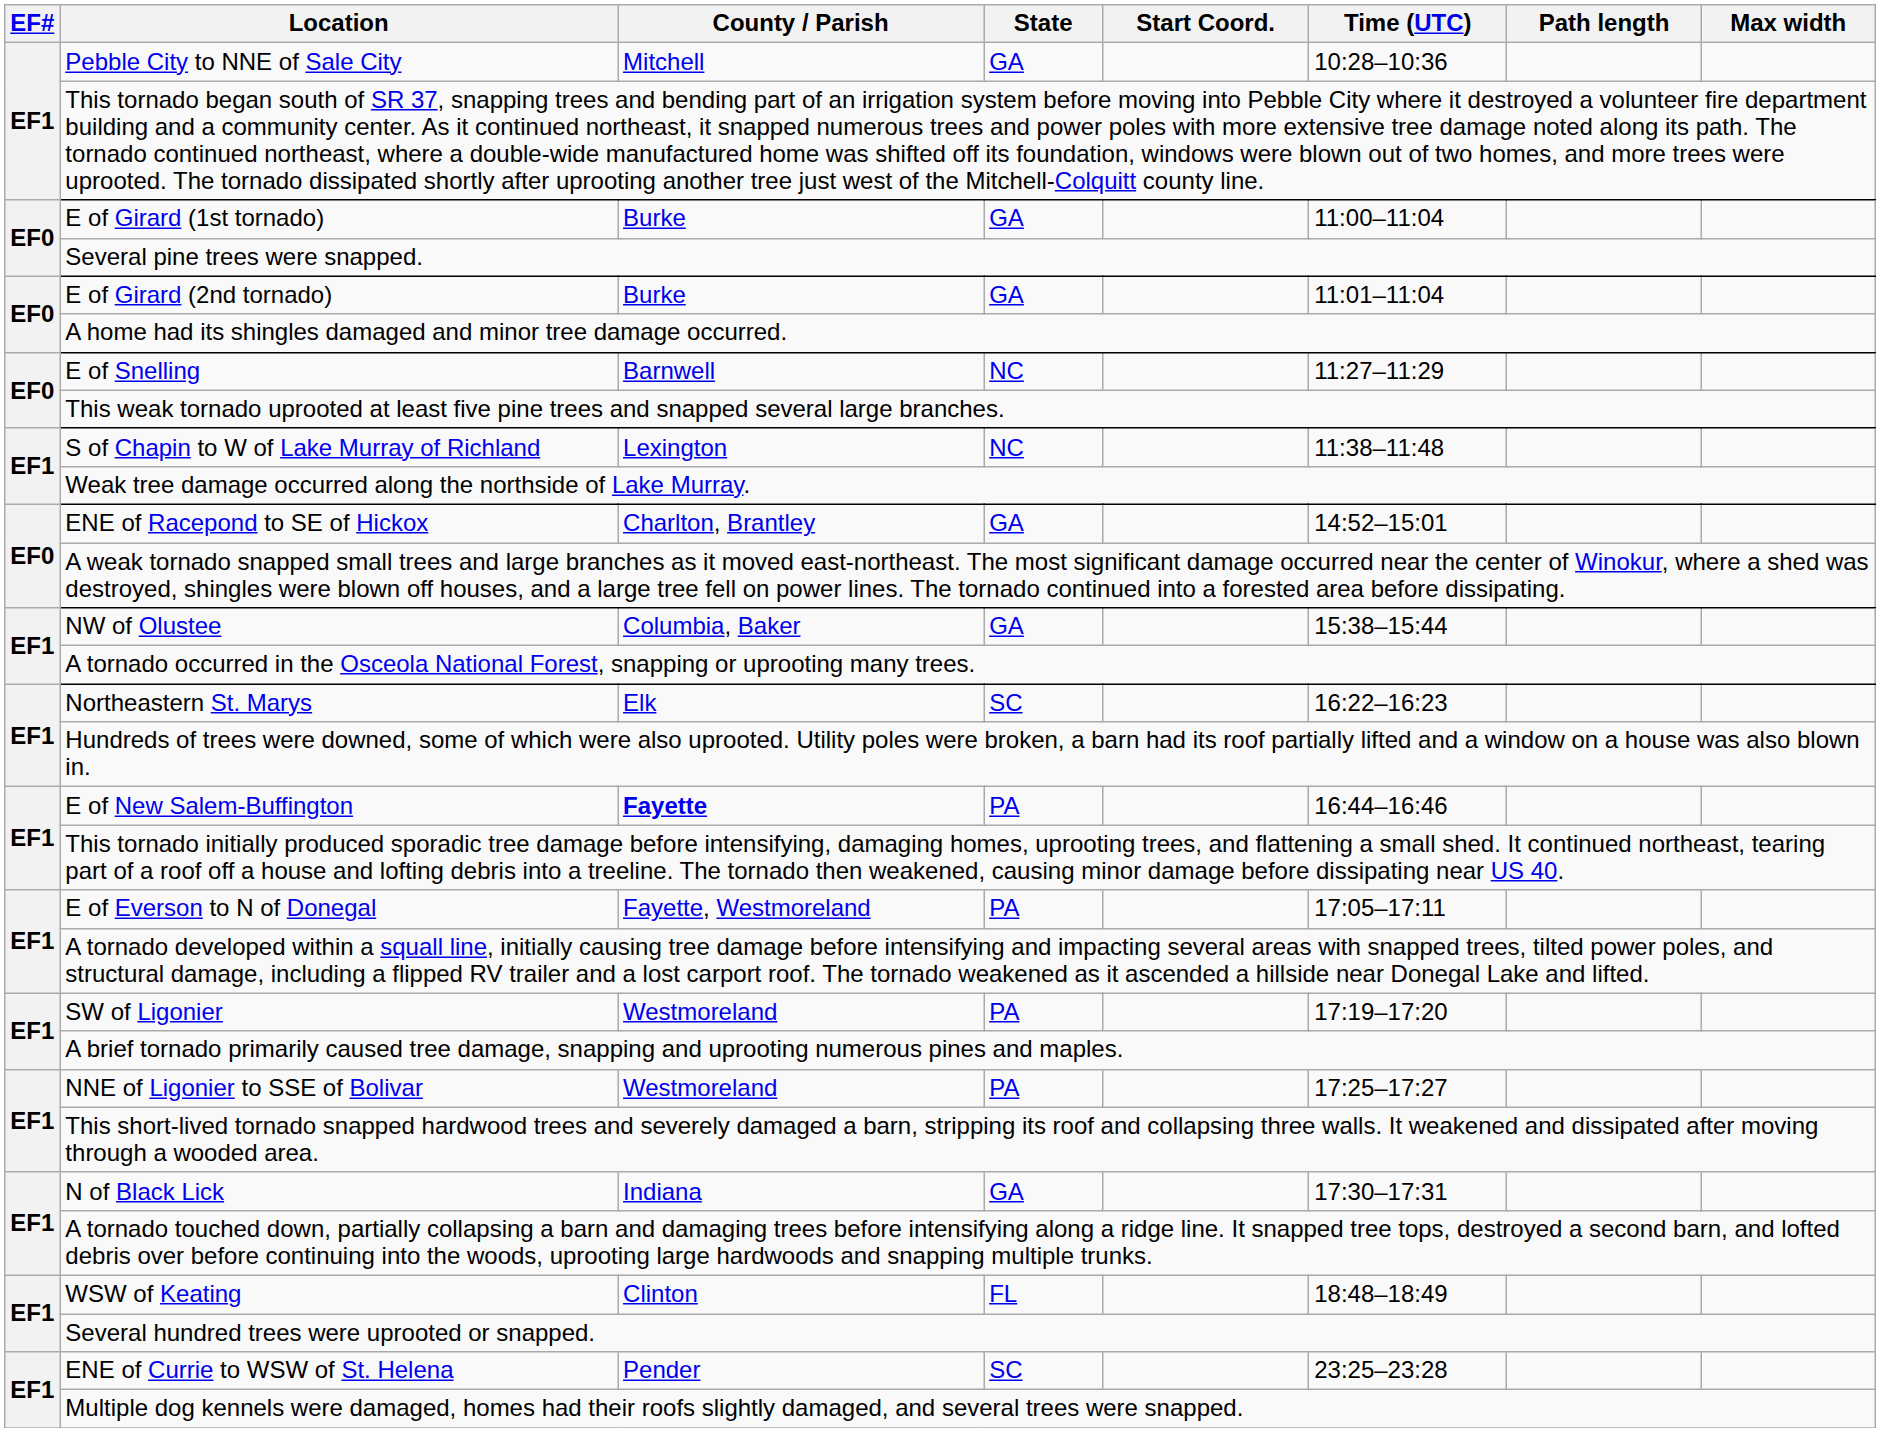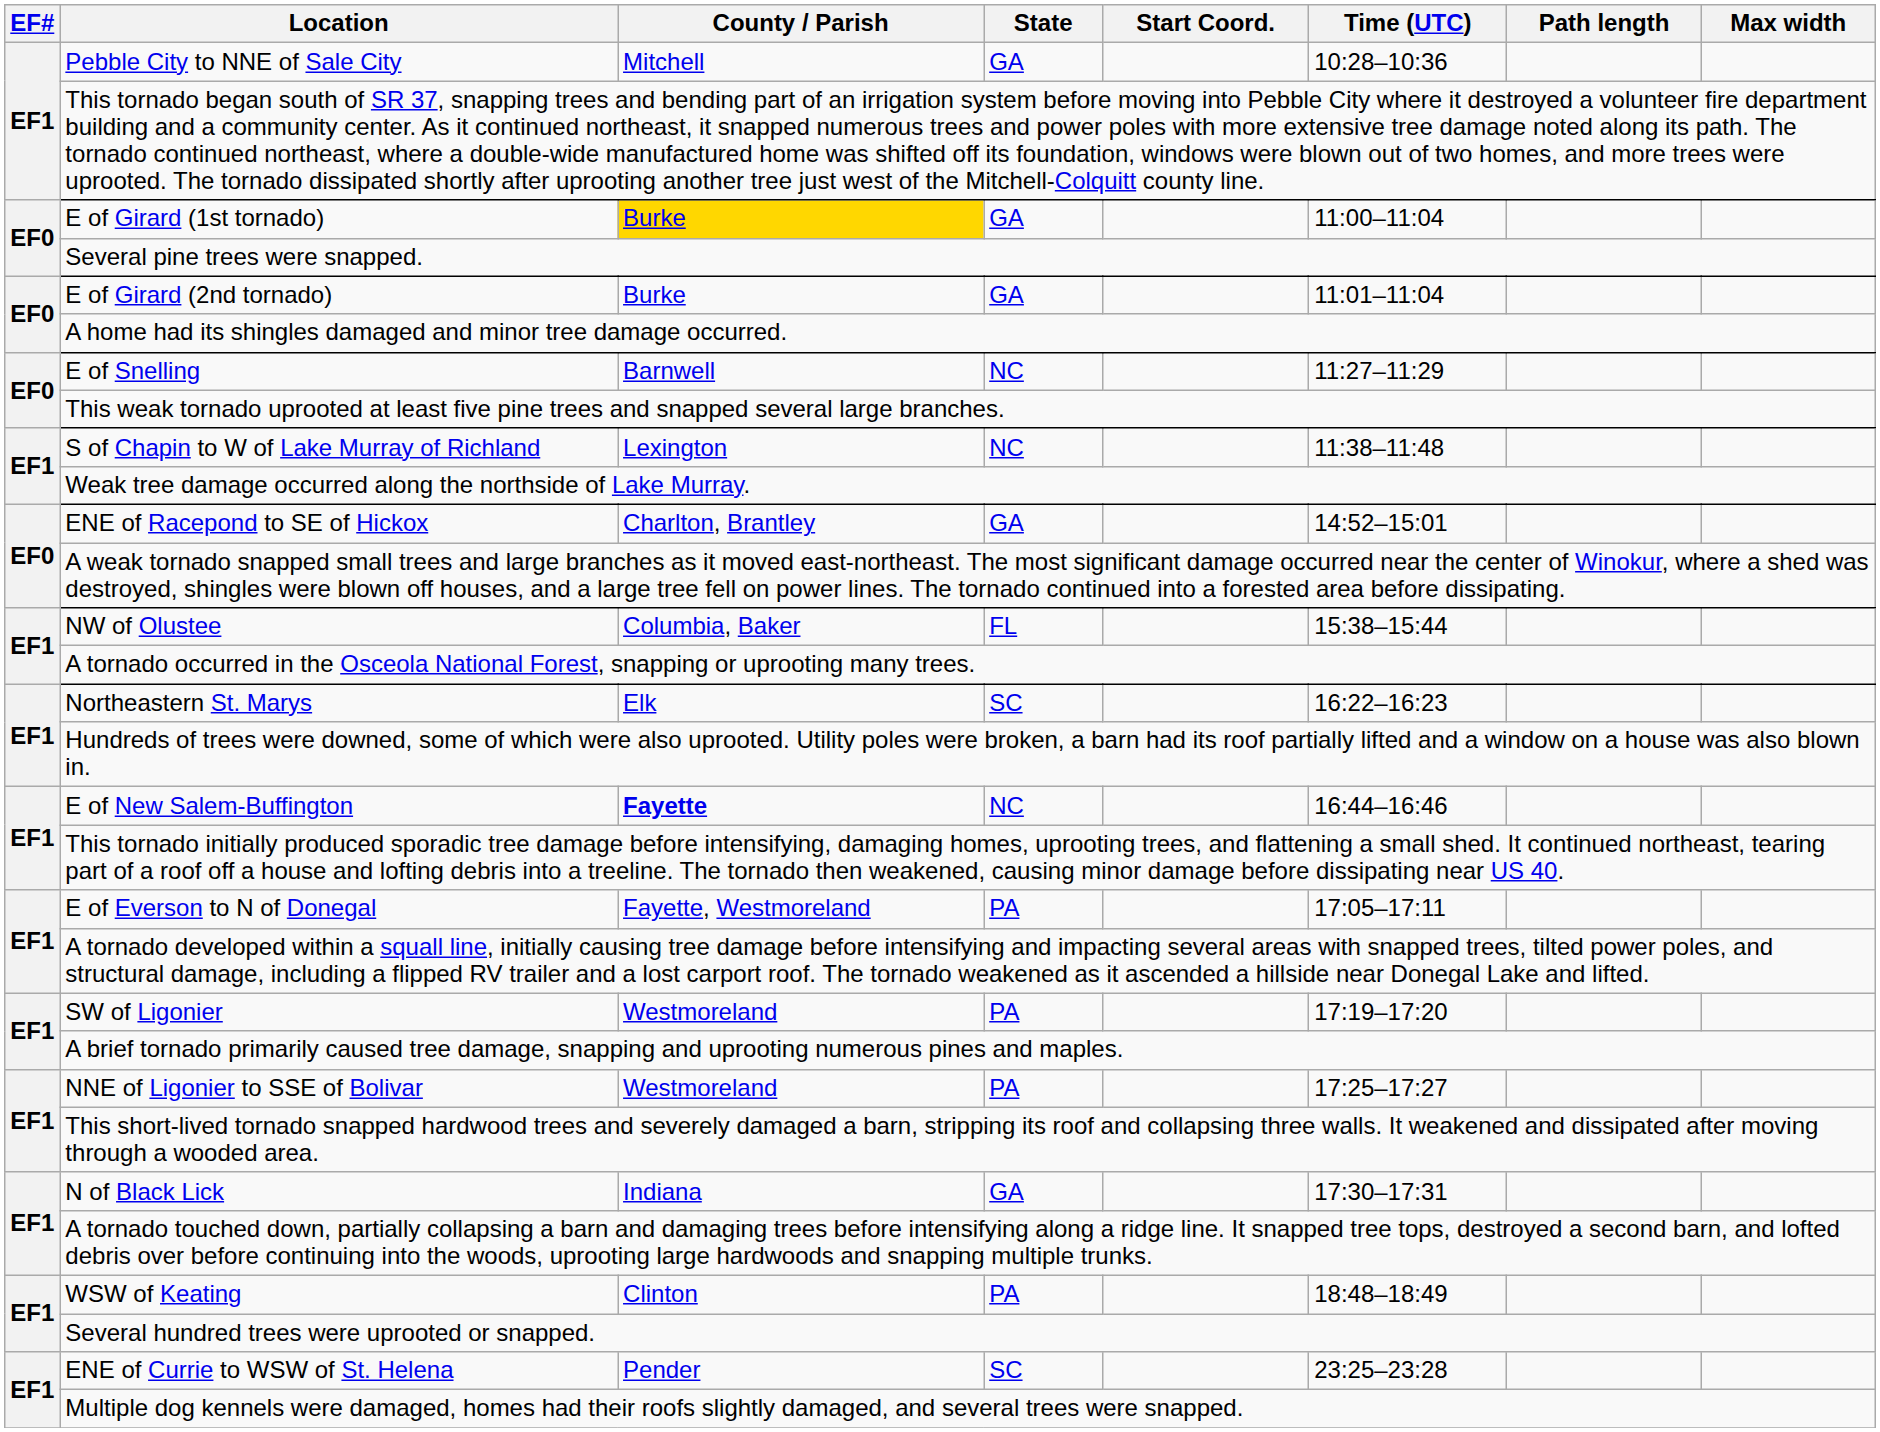(654, 218) no background -> (654, 218) gold background
(1007, 626) GA -> (1003, 626) FL
(1004, 805) PA -> (1007, 805) NC
(1003, 1294) FL -> (1004, 1294) PA
